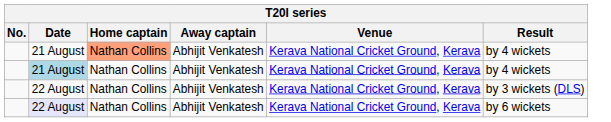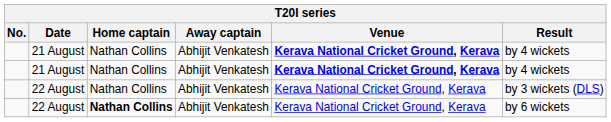(128, 51) lightsalmon background -> (128, 51) no background
(375, 51) normal -> (387, 51) bold
(58, 70) lightblue background -> (58, 70) no background
(375, 70) normal -> (387, 70) bold
(58, 107) lavender background -> (58, 107) no background
(128, 107) normal -> (131, 107) bold
